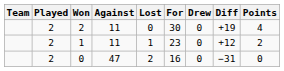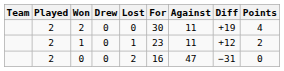columns swapped: (199, 12) <-> (114, 12)
